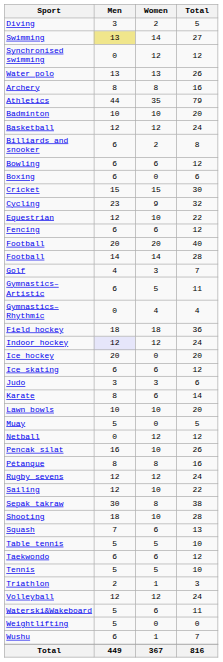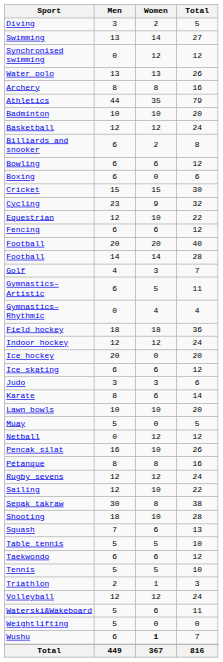(115, 37) khaki background -> (115, 37) no background
(115, 343) lavender background -> (115, 343) no background
(156, 637) normal -> (156, 637) bold
